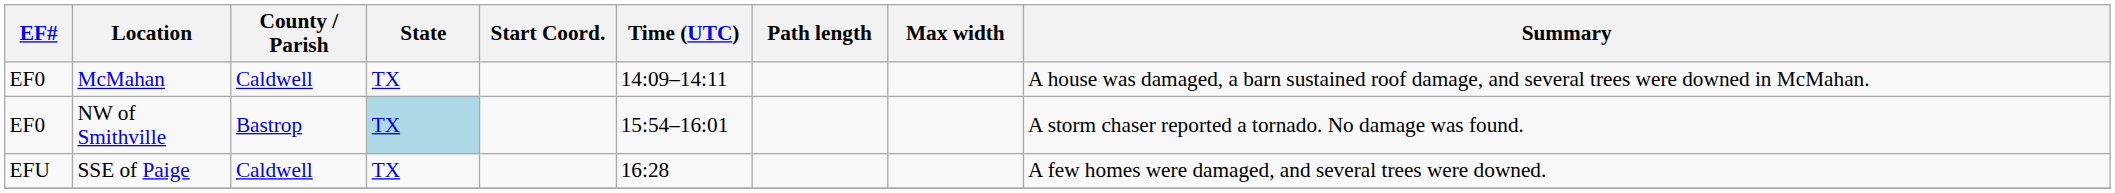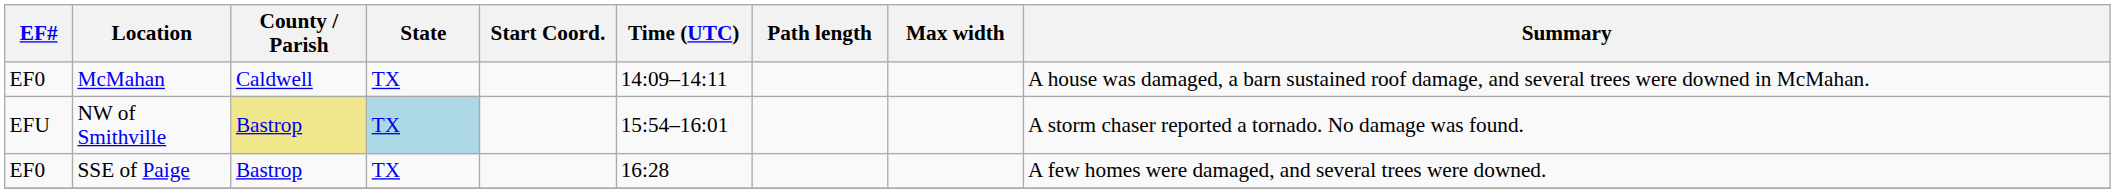(27, 124) EF0 -> (30, 124) EFU
(269, 124) no background -> (269, 124) khaki background
(30, 170) EFU -> (27, 170) EF0
(274, 170) Caldwell -> (269, 170) Bastrop
